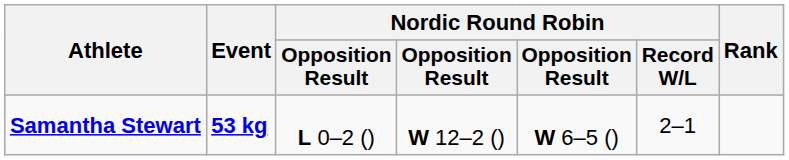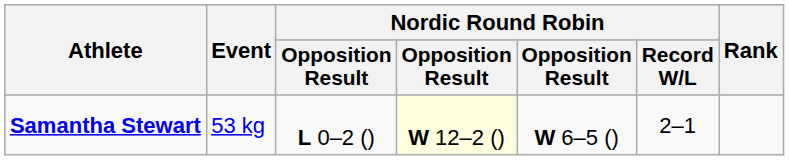(239, 125) bold -> (238, 125) normal
(457, 138) no background -> (457, 138) lightyellow background
